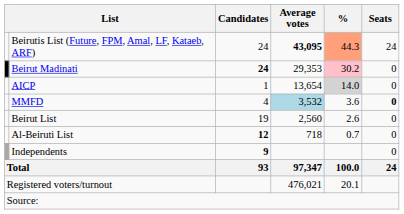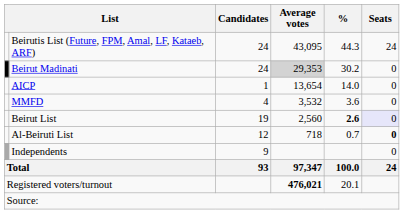(308, 46) bold -> (308, 46) normal
(350, 46) lightsalmon background -> (350, 46) no background
(263, 69) bold -> (263, 69) normal
(308, 69) no background -> (308, 69) lightgrey background
(350, 69) pink background -> (350, 69) no background
(350, 85) lightgrey background -> (350, 85) no background
(310, 102) lightblue background -> (310, 102) no background
(394, 102) bold -> (394, 102) normal
(353, 118) normal -> (353, 118) bold
(394, 118) no background -> (394, 118) lavender background
(263, 135) bold -> (263, 135) normal
(394, 135) normal -> (394, 135) bold
(266, 151) bold -> (266, 151) normal
(305, 184) normal -> (305, 184) bold
